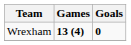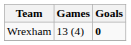(70, 31) bold -> (70, 31) normal
